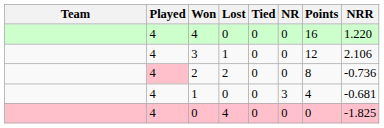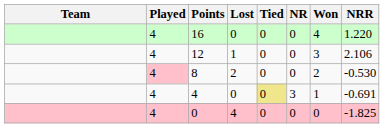columns swapped: (204, 14) <-> (322, 14)
(360, 73) -0.736 -> (360, 73) -0.530
(255, 93) no background -> (263, 93) khaki background
(360, 93) -0.681 -> (360, 93) -0.691
